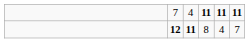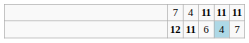(206, 29) 8 -> (206, 29) 6
(222, 29) no background -> (222, 29) lightblue background
